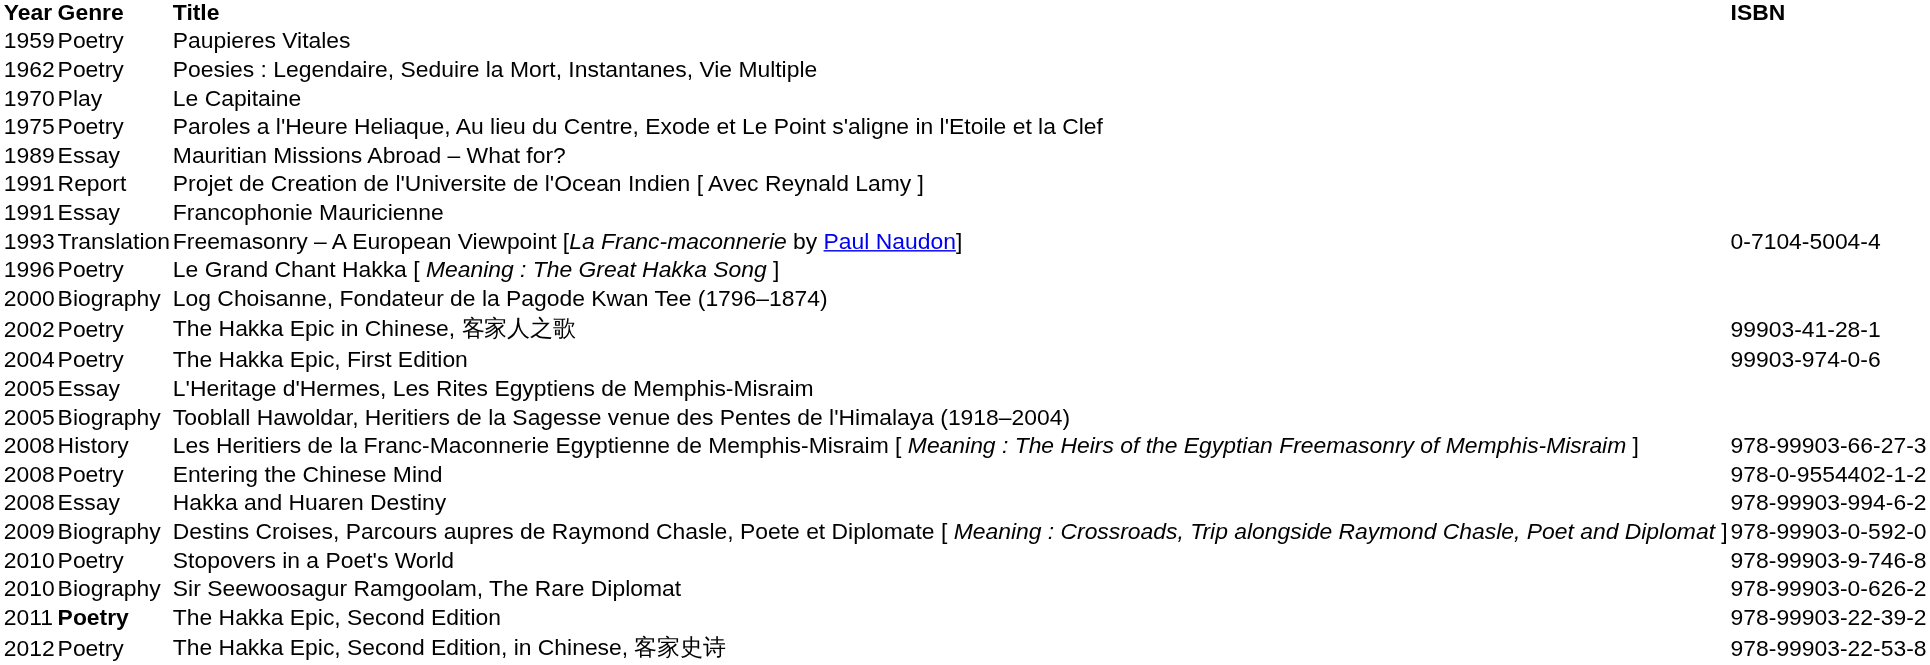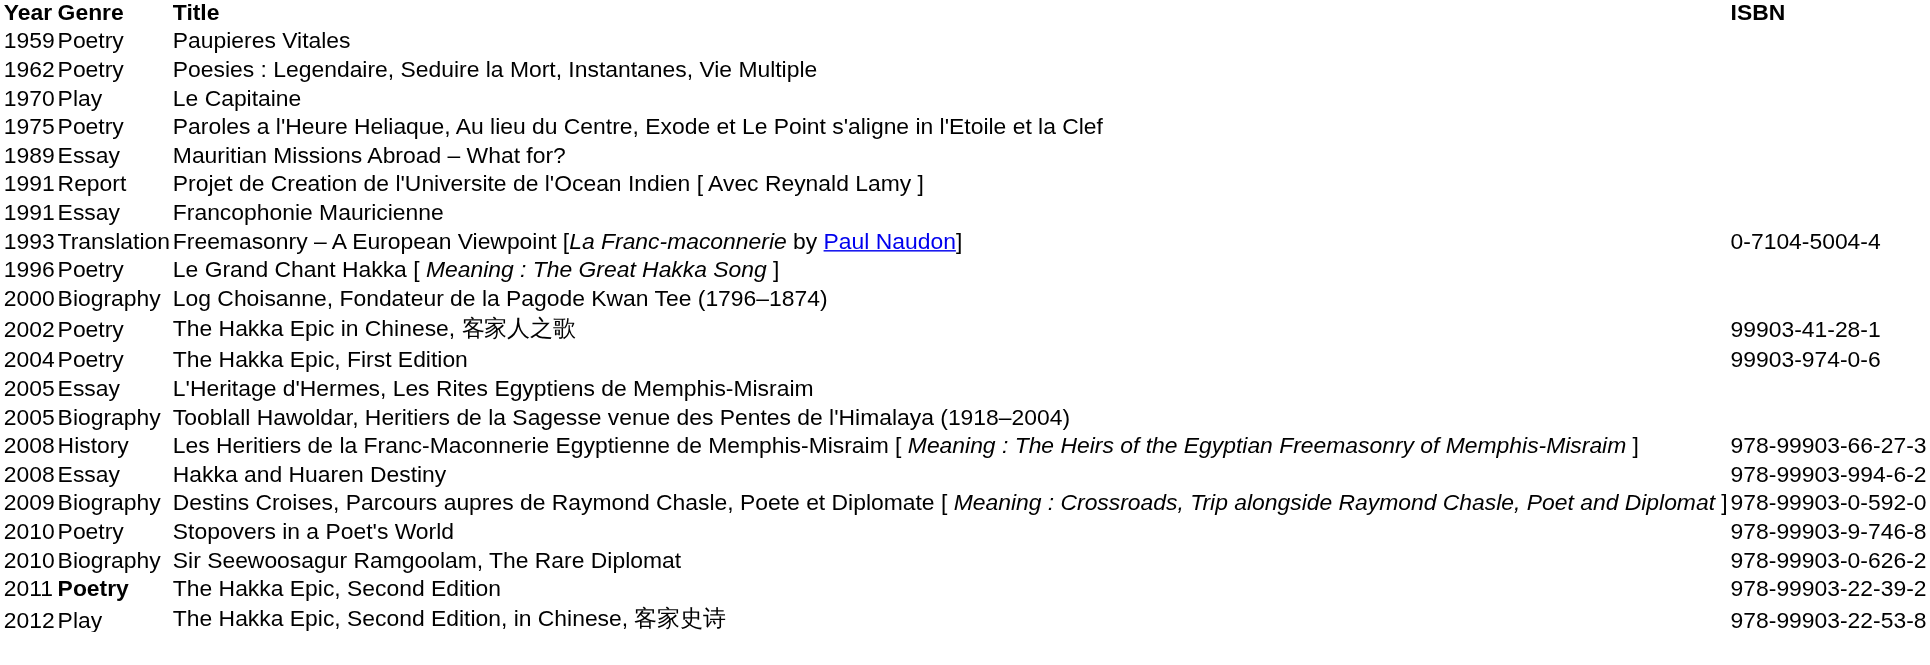- row: (308, 474)
(91, 648) Poetry -> (80, 619) Play
